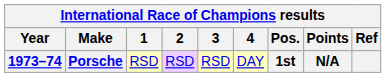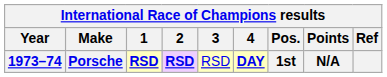(144, 61) normal -> (144, 61) bold
(180, 61) normal -> (180, 61) bold
(250, 61) normal -> (251, 61) bold
